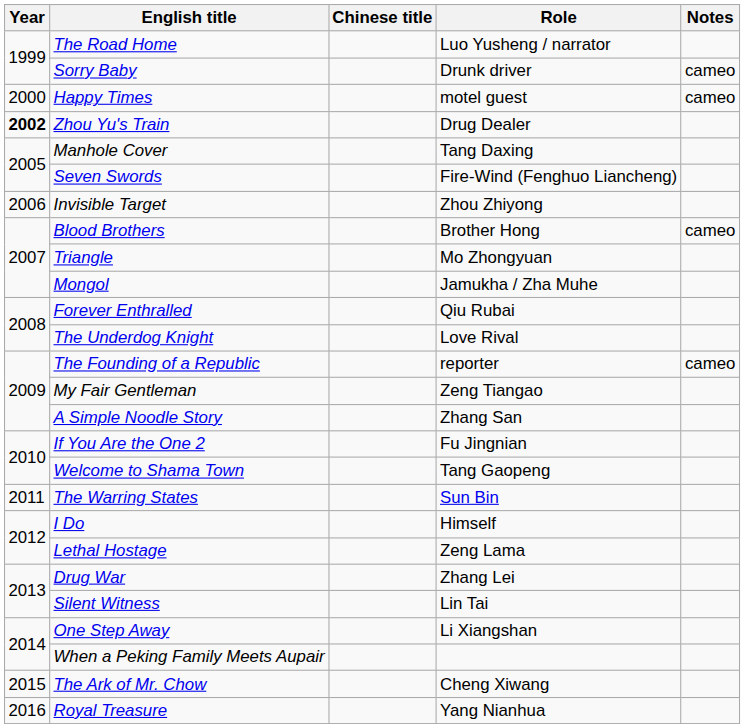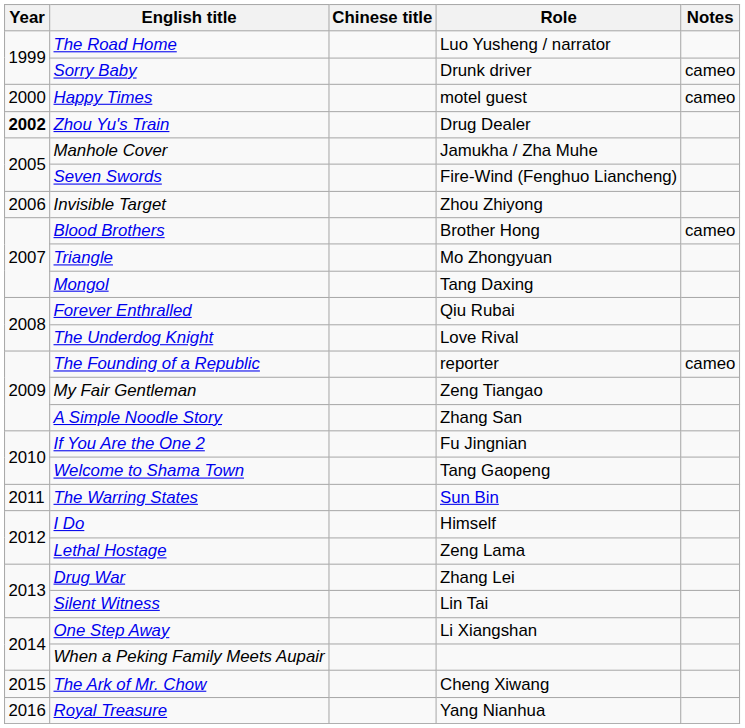(487, 151) Tang Daxing -> (519, 151) Jamukha / Zha Muhe
(519, 284) Jamukha / Zha Muhe -> (487, 284) Tang Daxing
